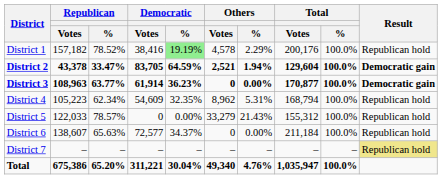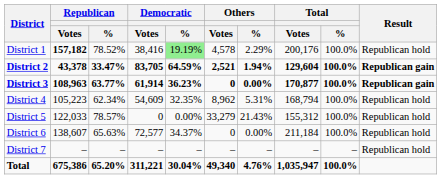(70, 50) normal -> (70, 50) bold
(398, 67) Democratic gain -> (398, 67) Republican gain
(398, 83) Democratic gain -> (398, 83) Republican gain
(396, 149) khaki background -> (396, 149) no background
